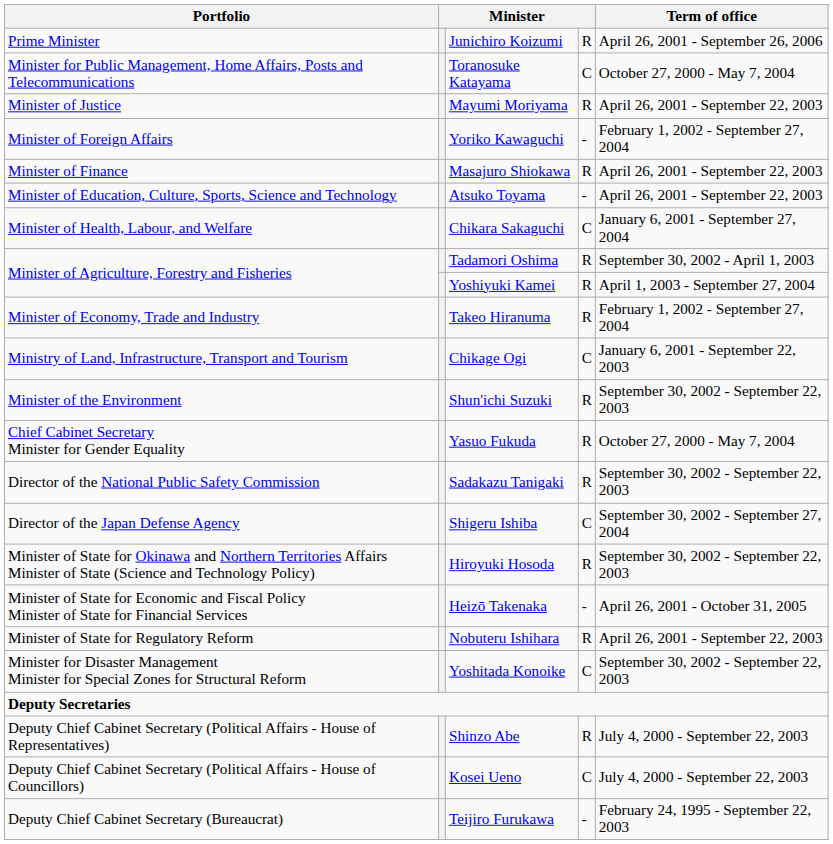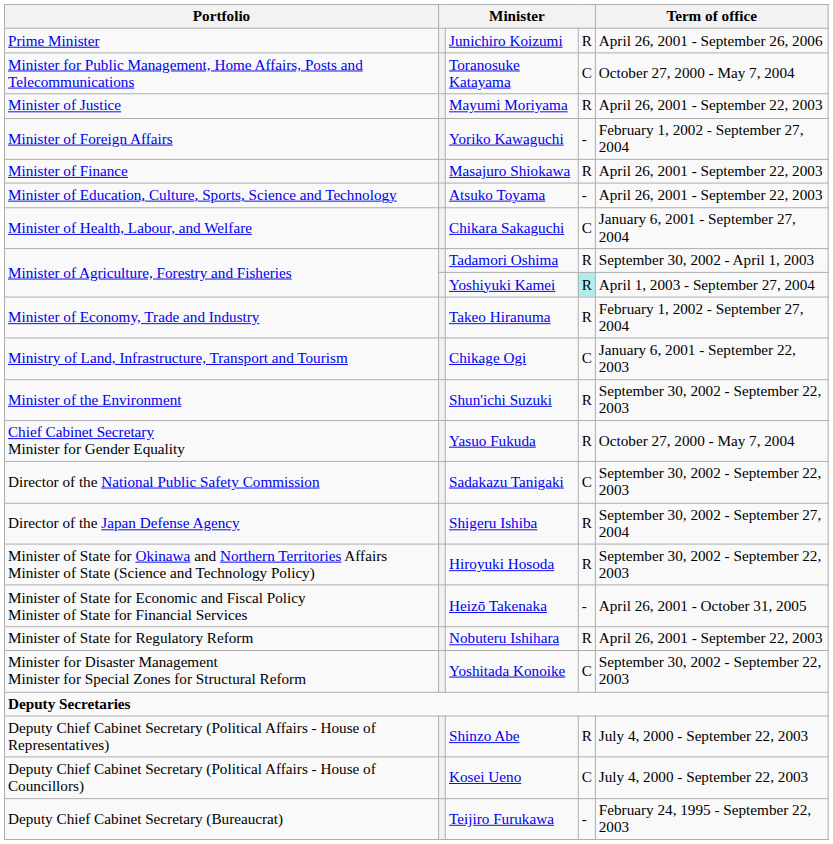(587, 284) no background -> (587, 284) paleturquoise background
(587, 482) R -> (587, 482) C
(587, 523) C -> (587, 523) R
